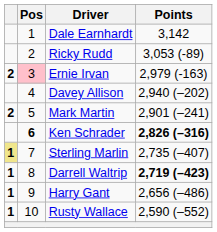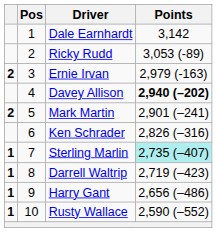(31, 74) pink background -> (31, 74) no background
(174, 93) normal -> (174, 93) bold
(31, 133) bold -> (31, 133) normal
(174, 133) bold -> (174, 133) normal
(11, 153) khaki background -> (11, 153) no background
(174, 153) no background -> (174, 153) paleturquoise background
(174, 172) bold -> (174, 172) normal
